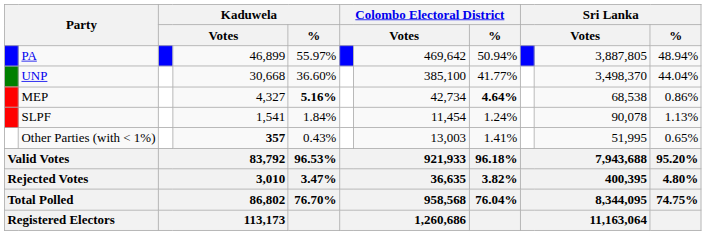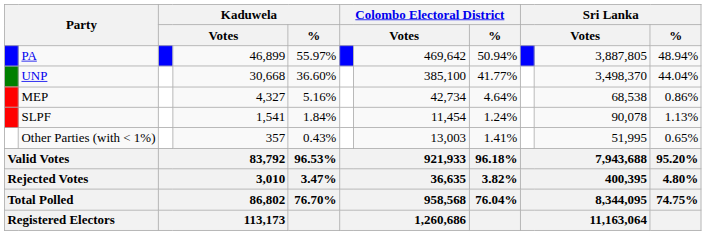(319, 96) bold -> (320, 96) normal
(500, 96) bold -> (501, 96) normal
(275, 138) bold -> (275, 138) normal
